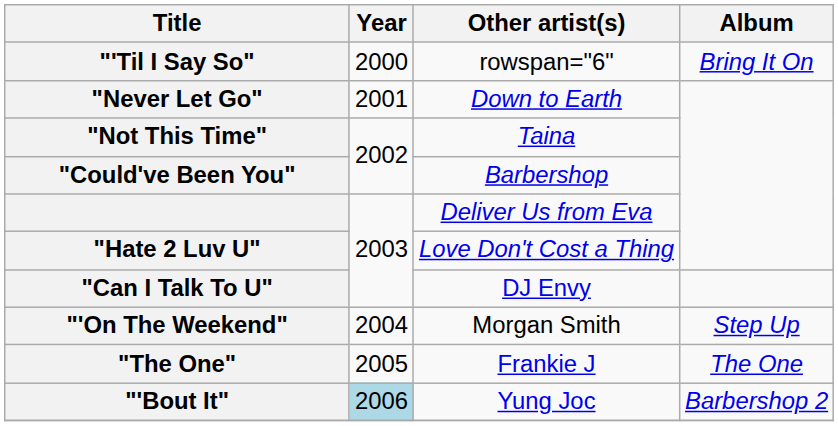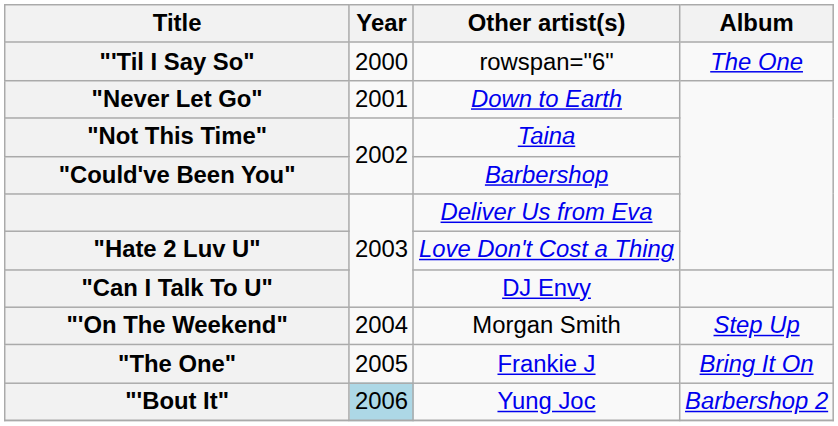(757, 61) Bring It On -> (757, 61) The One
(757, 363) The One -> (757, 363) Bring It On
